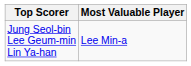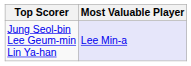(104, 40) no background -> (104, 40) lavender background
